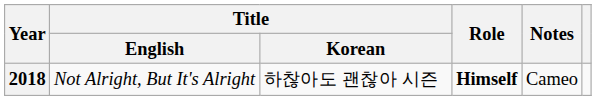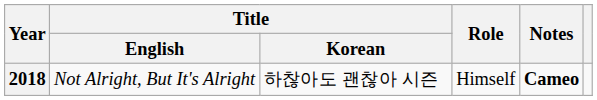(487, 79) bold -> (486, 79) normal
(552, 79) normal -> (551, 79) bold
